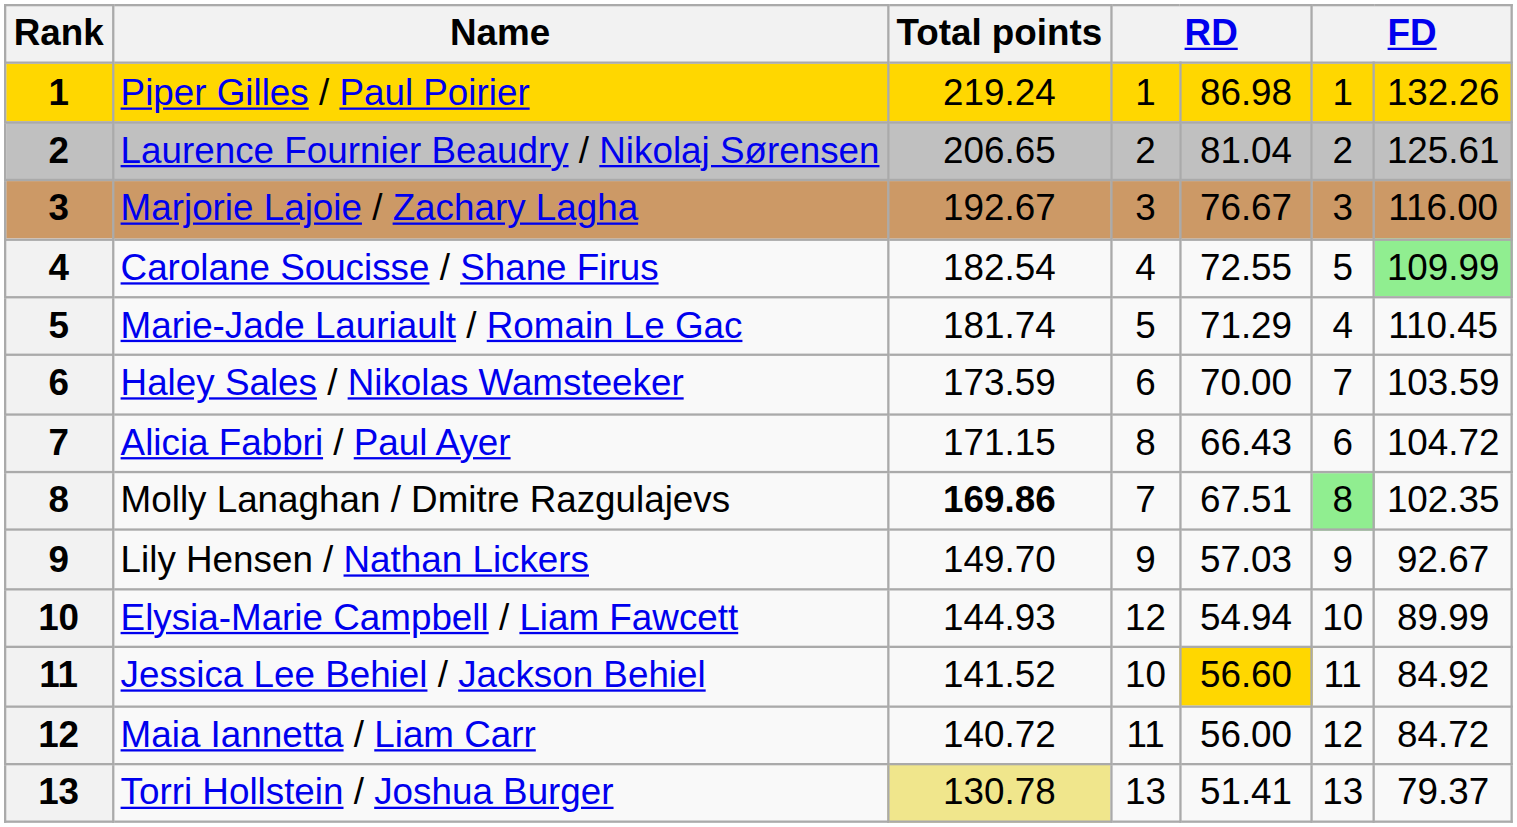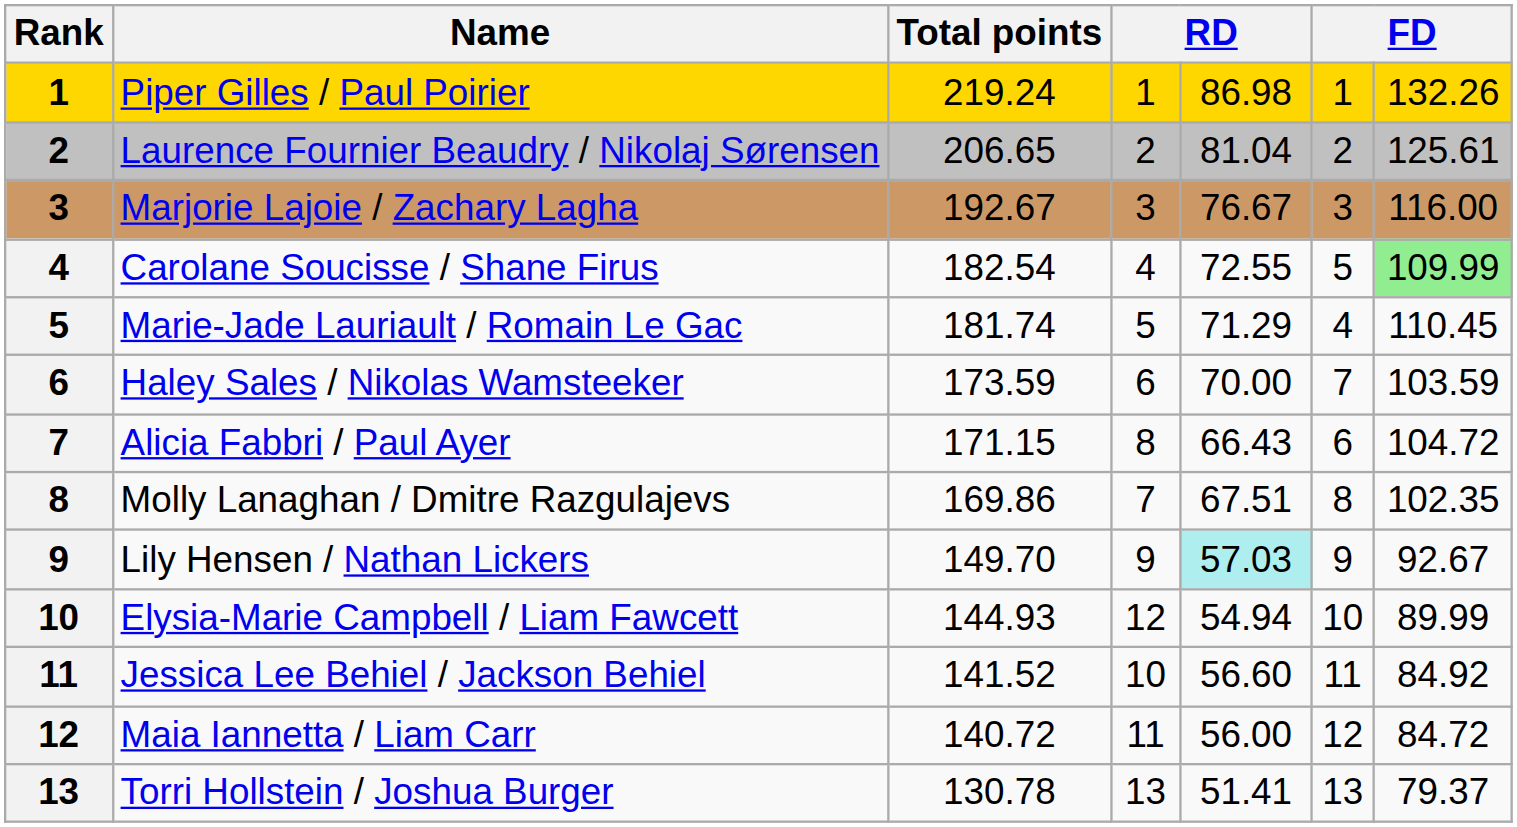(999, 500) bold -> (999, 500) normal
(1343, 500) lightgreen background -> (1343, 500) no background
(1246, 558) no background -> (1246, 558) paleturquoise background
(1246, 675) gold background -> (1246, 675) no background
(999, 792) khaki background -> (999, 792) no background
